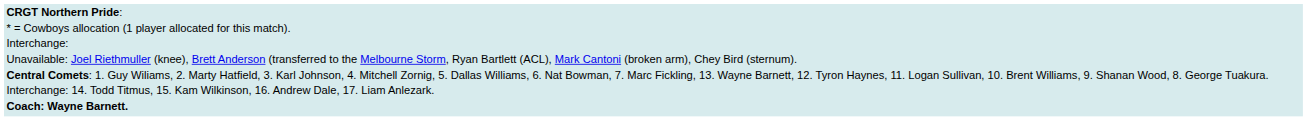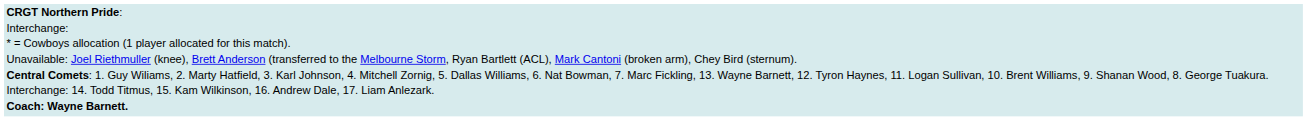(148, 28) * = Cowboys allocation (1 player allocated for this match). -> (37, 28) Interchange:
(37, 44) Interchange: -> (148, 44) * = Cowboys allocation (1 player allocated for this match).
